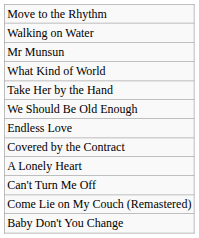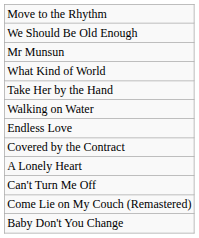(50, 33) Walking on Water -> (72, 33) We Should Be Old Enough
(72, 109) We Should Be Old Enough -> (50, 109) Walking on Water
